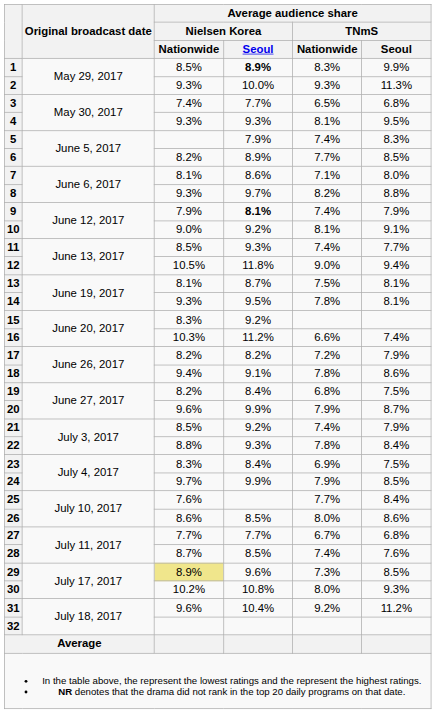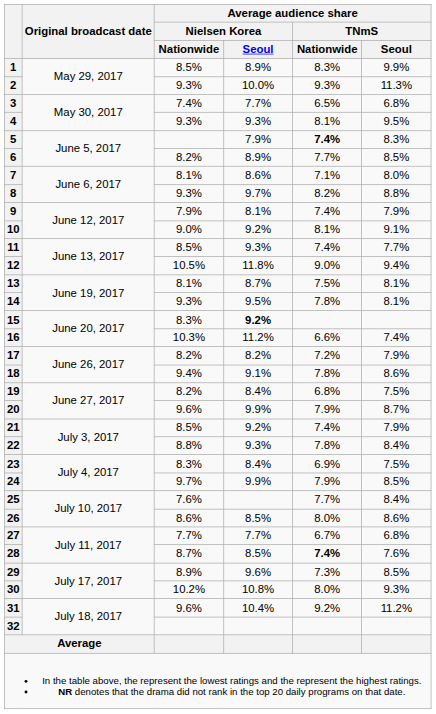(258, 67) bold -> (258, 67) normal
(327, 139) normal -> (327, 139) bold
(258, 211) bold -> (258, 211) normal
(258, 319) normal -> (258, 319) bold
(327, 553) normal -> (327, 553) bold
(189, 572) khaki background -> (189, 572) no background
